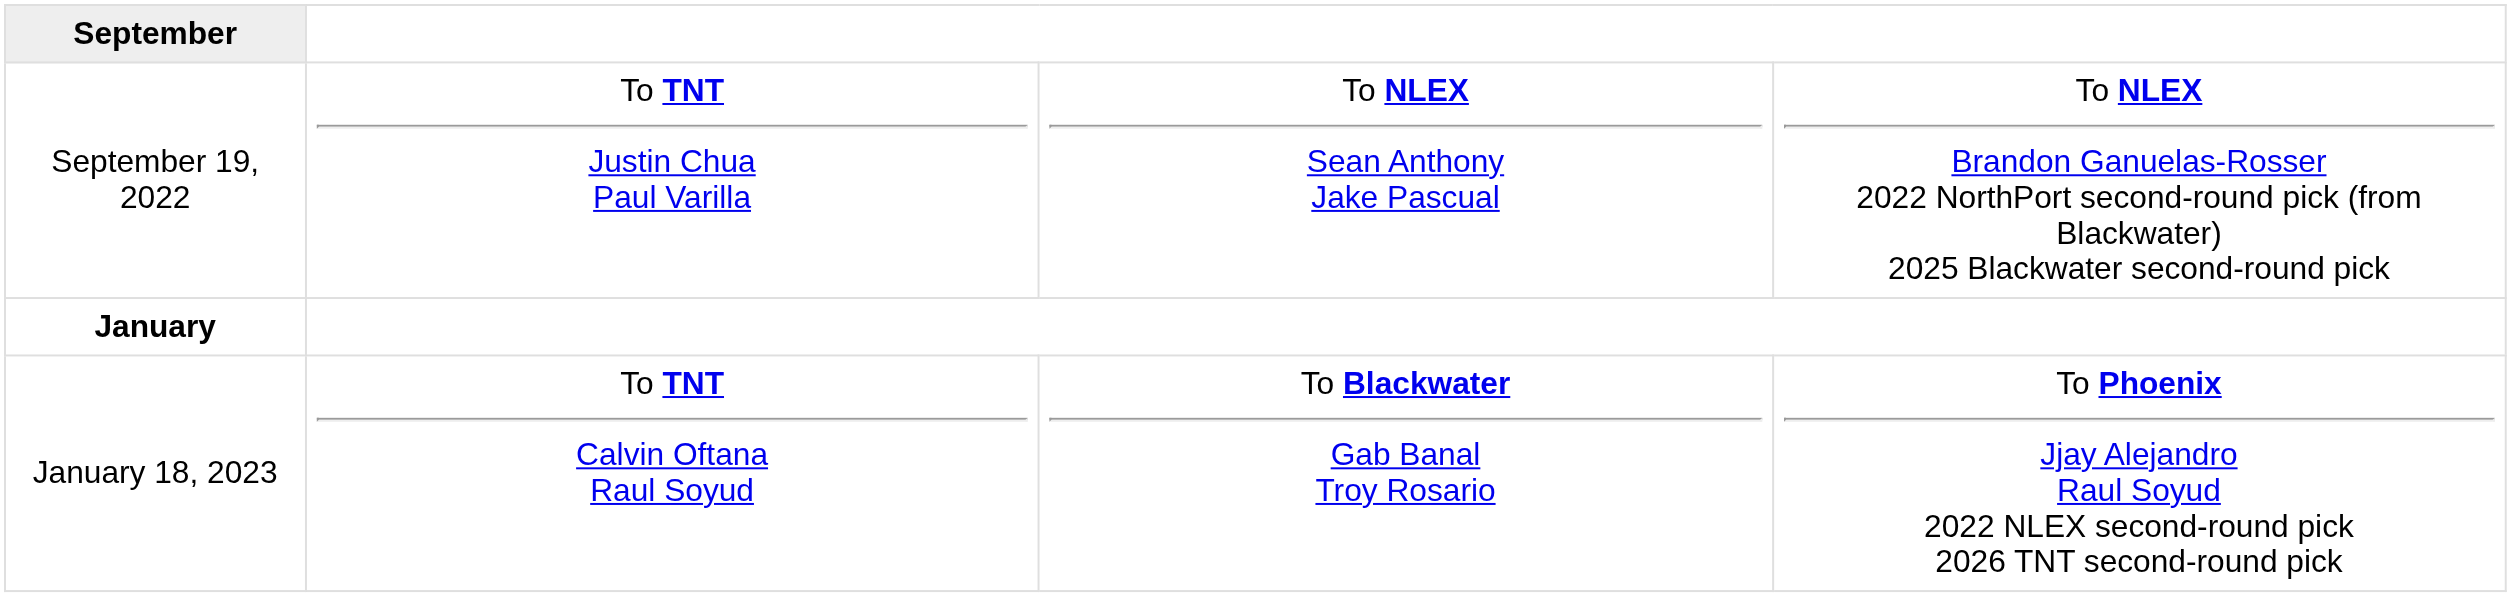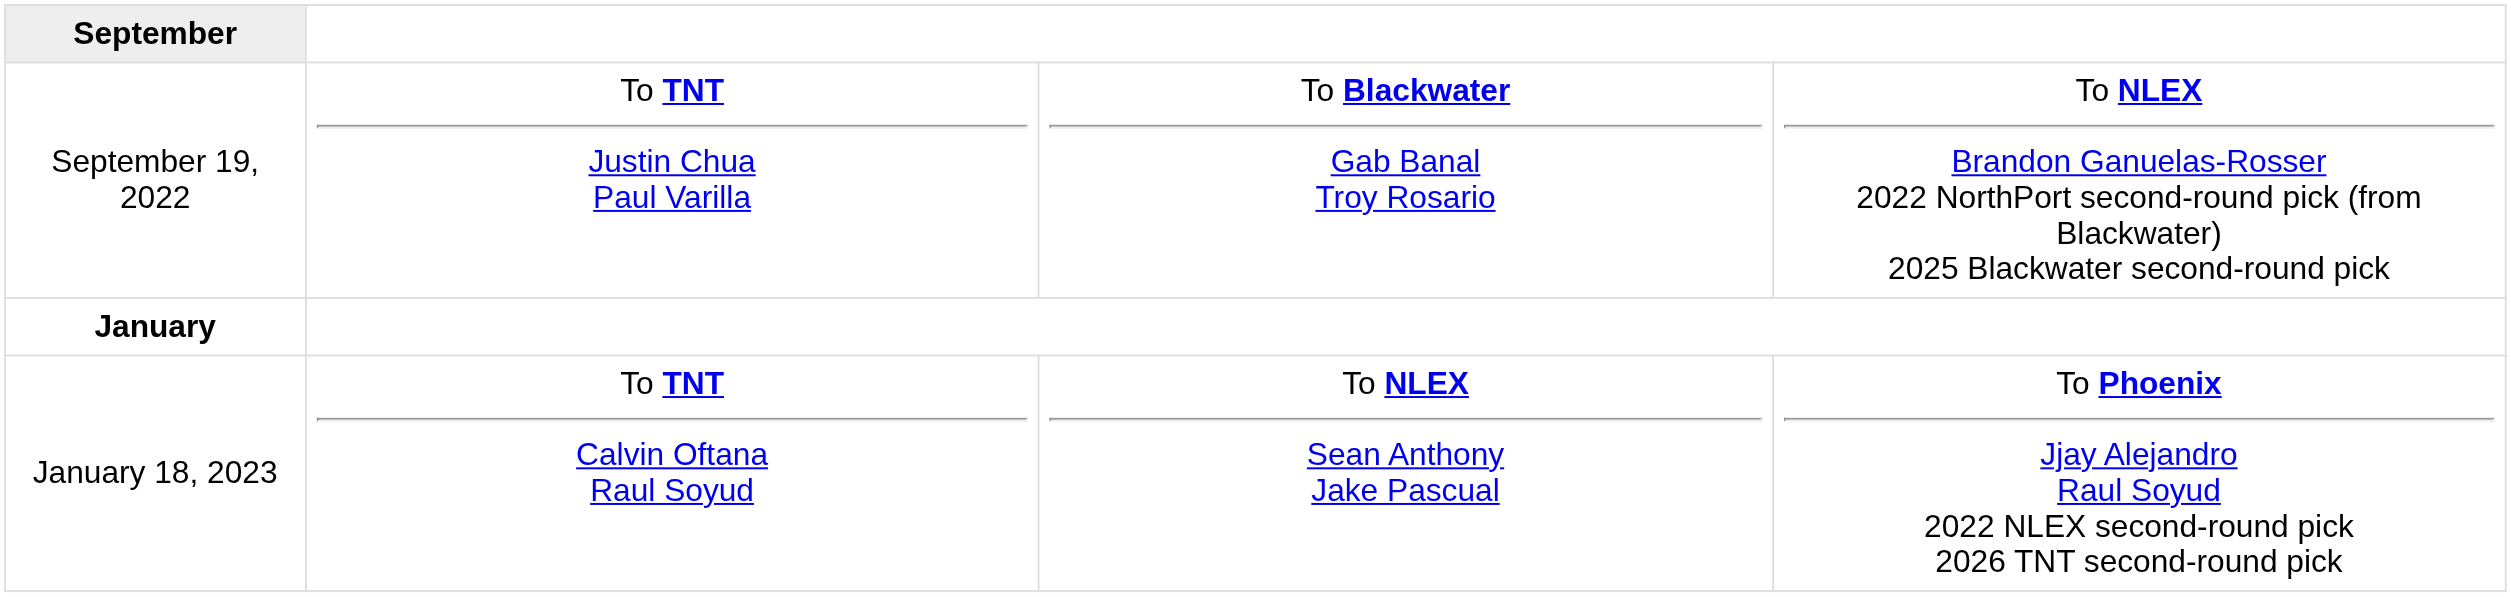(1406, 144) To NLEX Sean Anthony Jake Pascual -> (1406, 144) To Blackwater Gab Banal Troy Rosario
(1406, 437) To Blackwater Gab Banal Troy Rosario -> (1406, 437) To NLEX Sean Anthony Jake Pascual
